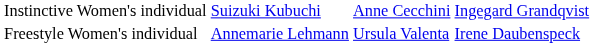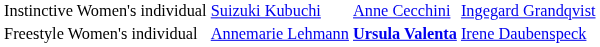(401, 33) normal -> (405, 33) bold
